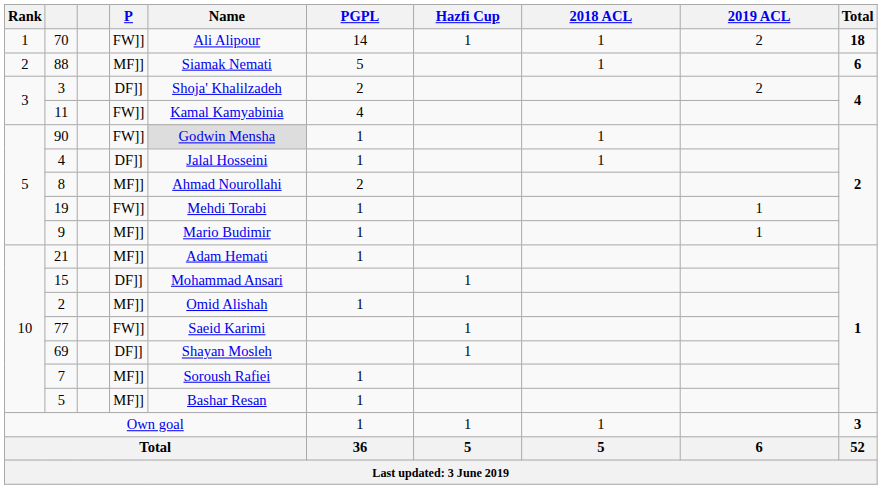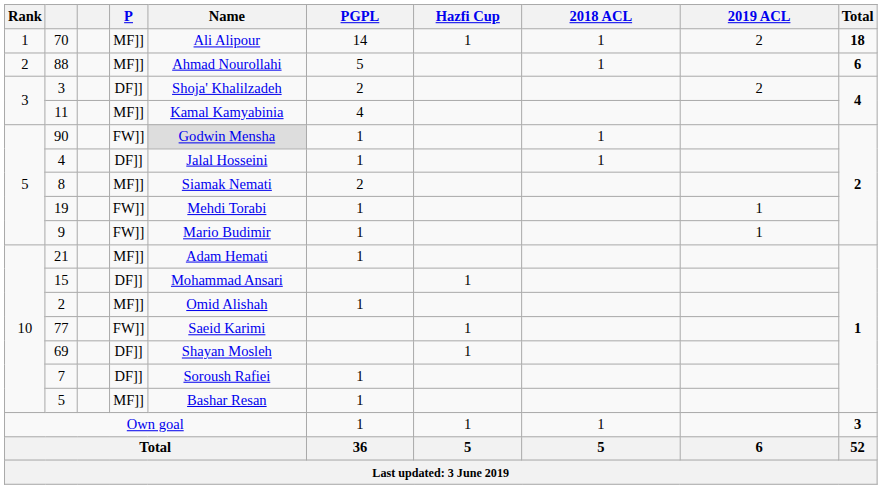(129, 40) FW]] -> (129, 40) MF]]
(227, 64) Siamak Nemati -> (227, 64) Ahmad Nourollahi
(129, 112) FW]] -> (129, 112) MF]]
(227, 184) Ahmad Nourollahi -> (227, 184) Siamak Nemati
(129, 232) MF]] -> (129, 232) FW]]
(129, 376) MF]] -> (129, 376) DF]]
